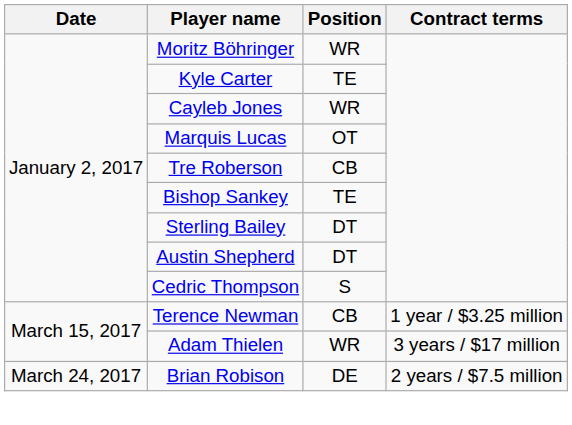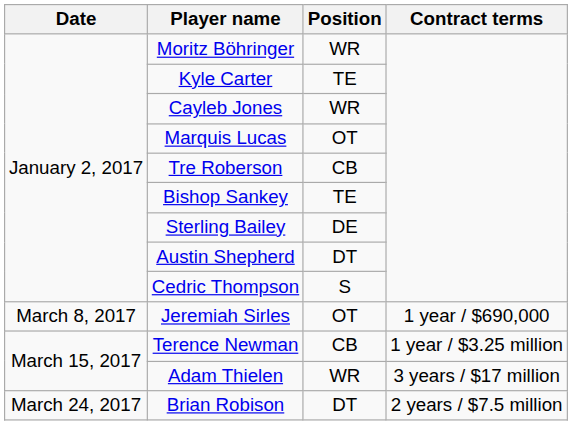(345, 227) DT -> (345, 227) DE
+ row: (225, 316)
(345, 375) DE -> (345, 405) DT
